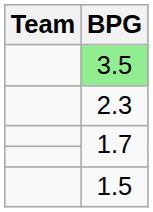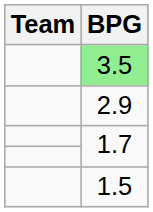(115, 105) 2.3 -> (115, 105) 2.9
